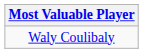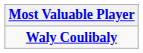(72, 37) normal -> (72, 37) bold
